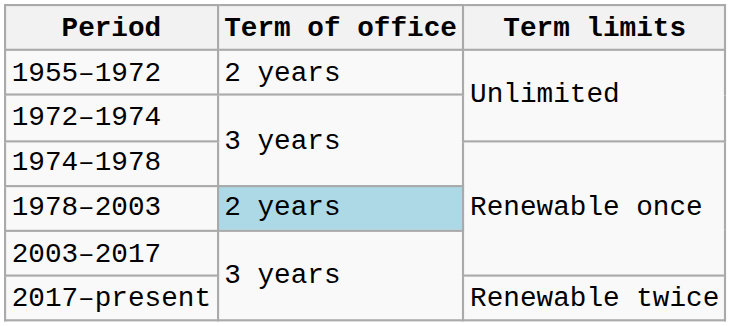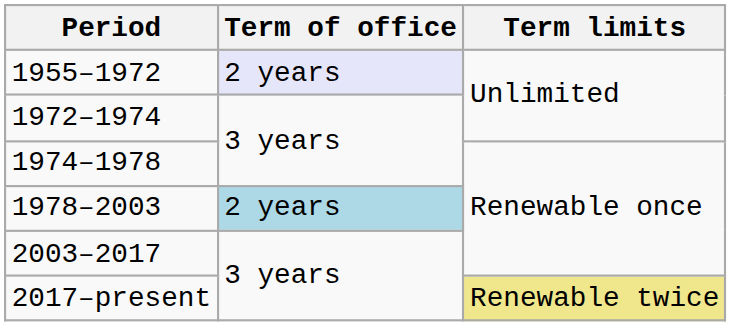(282, 73) no background -> (282, 73) lavender background
(595, 298) no background -> (595, 298) khaki background
